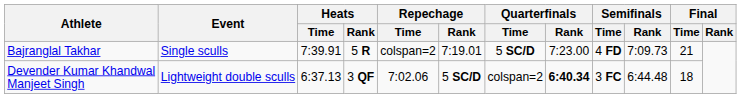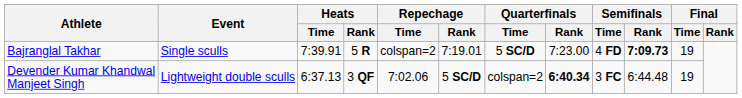(647, 52) normal -> (648, 52) bold
(686, 52) 21 -> (687, 52) 19
(686, 77) 18 -> (687, 77) 19
